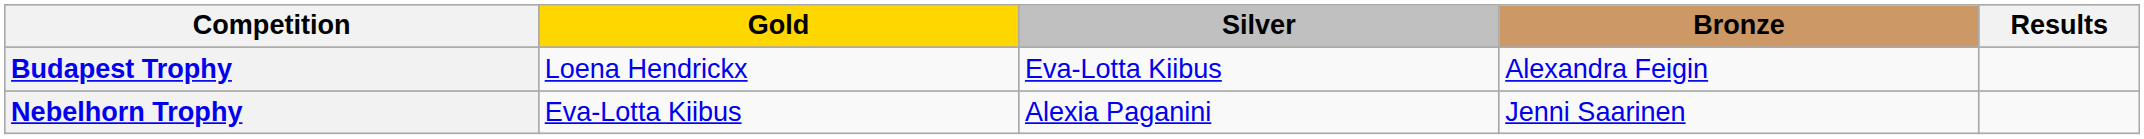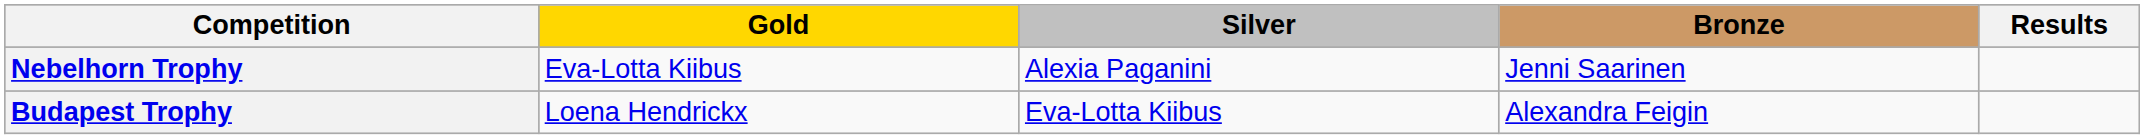rows swapped: (127, 111) <-> (122, 68)
